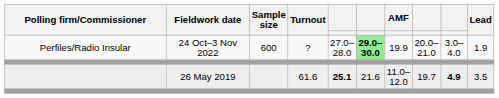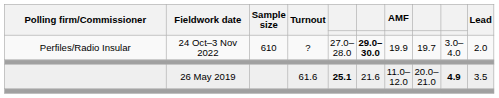(269, 47) 600 -> (269, 47) 610
(370, 47) lightgreen background -> (370, 47) no background
(427, 47) 20.0– 21.0 -> (427, 47) 19.7
(481, 47) 1.9 -> (481, 47) 2.0
(427, 76) 19.7 -> (427, 76) 20.0– 21.0
